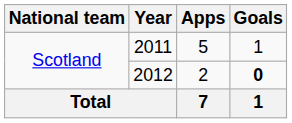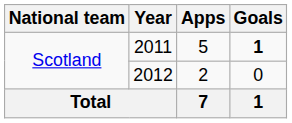(258, 46) normal -> (258, 46) bold
(258, 74) bold -> (258, 74) normal
